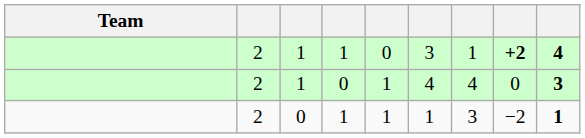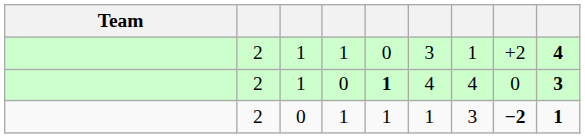(515, 52) bold -> (515, 52) normal
(387, 85) normal -> (387, 85) bold
(515, 117) normal -> (515, 117) bold
